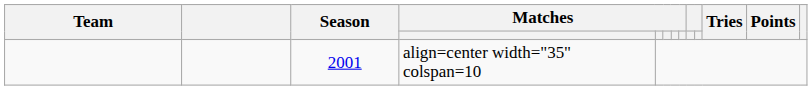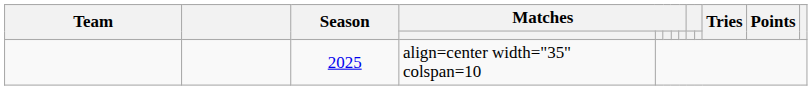(345, 62) 2001 -> (345, 62) 2025
